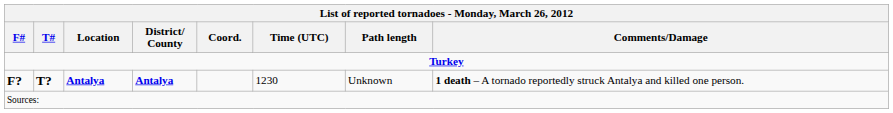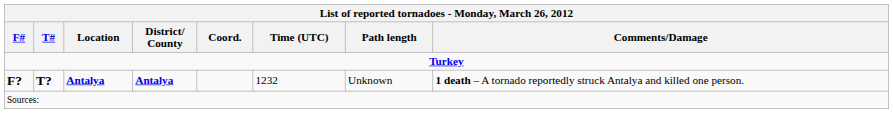(267, 80) 1230 -> (267, 80) 1232
